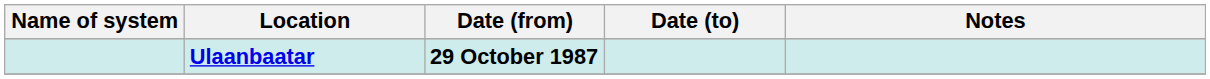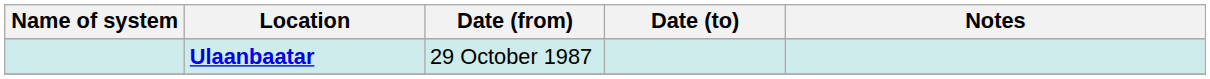(514, 56) bold -> (511, 56) normal
